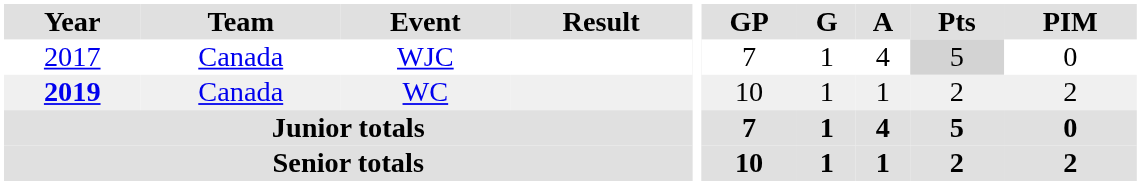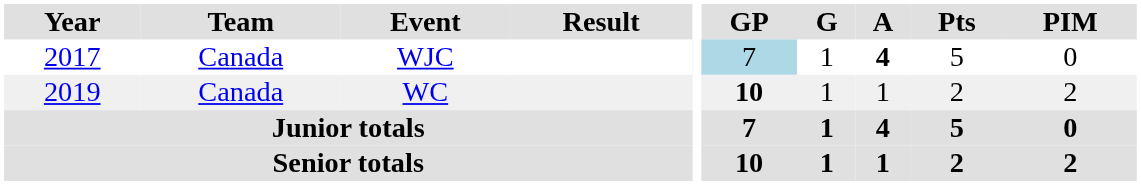(749, 56) no background -> (749, 56) lightblue background
(883, 56) normal -> (883, 56) bold
(957, 56) lightgrey background -> (957, 56) no background
(72, 92) bold -> (72, 92) normal
(749, 92) normal -> (749, 92) bold
